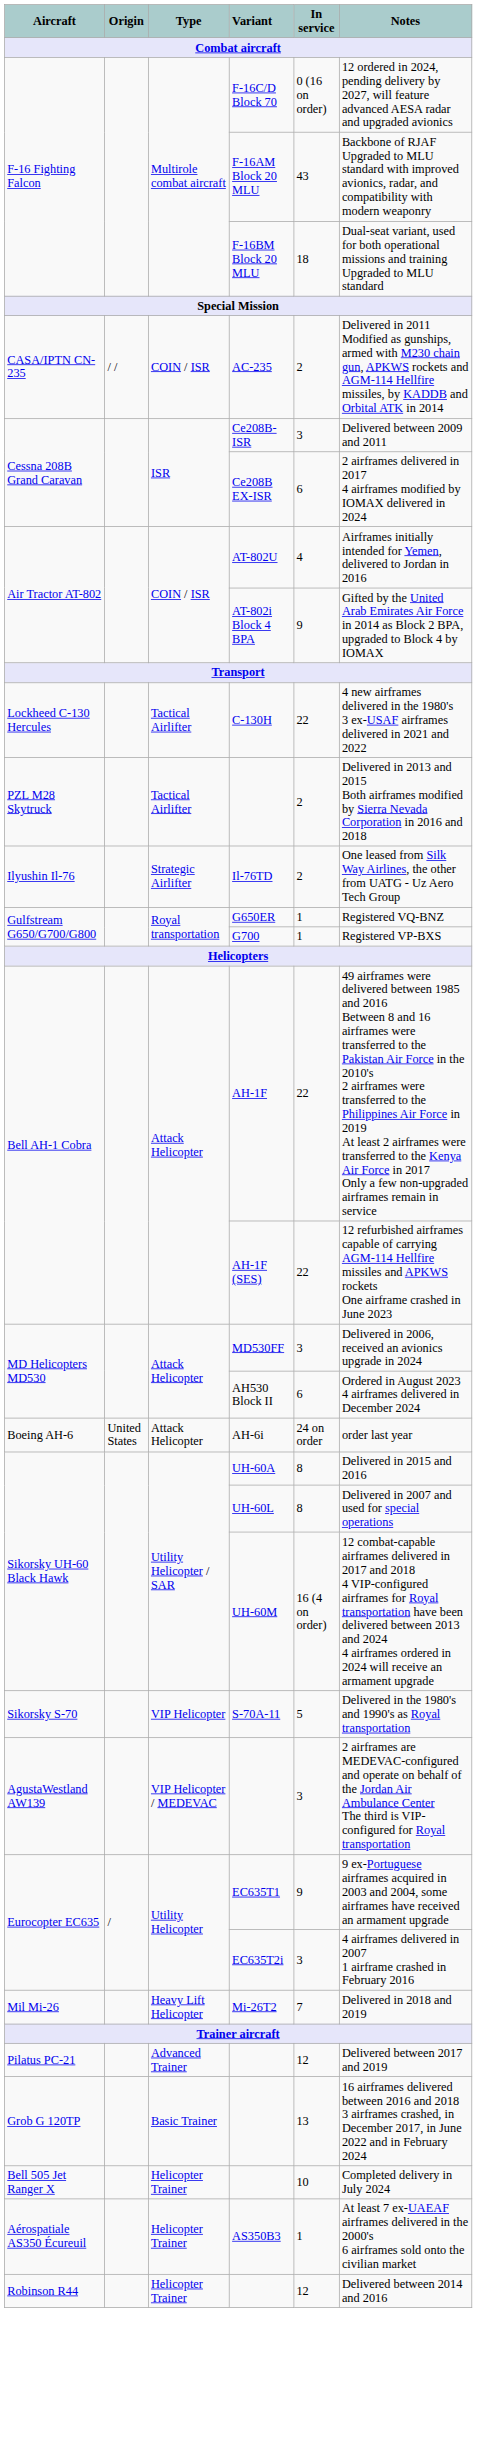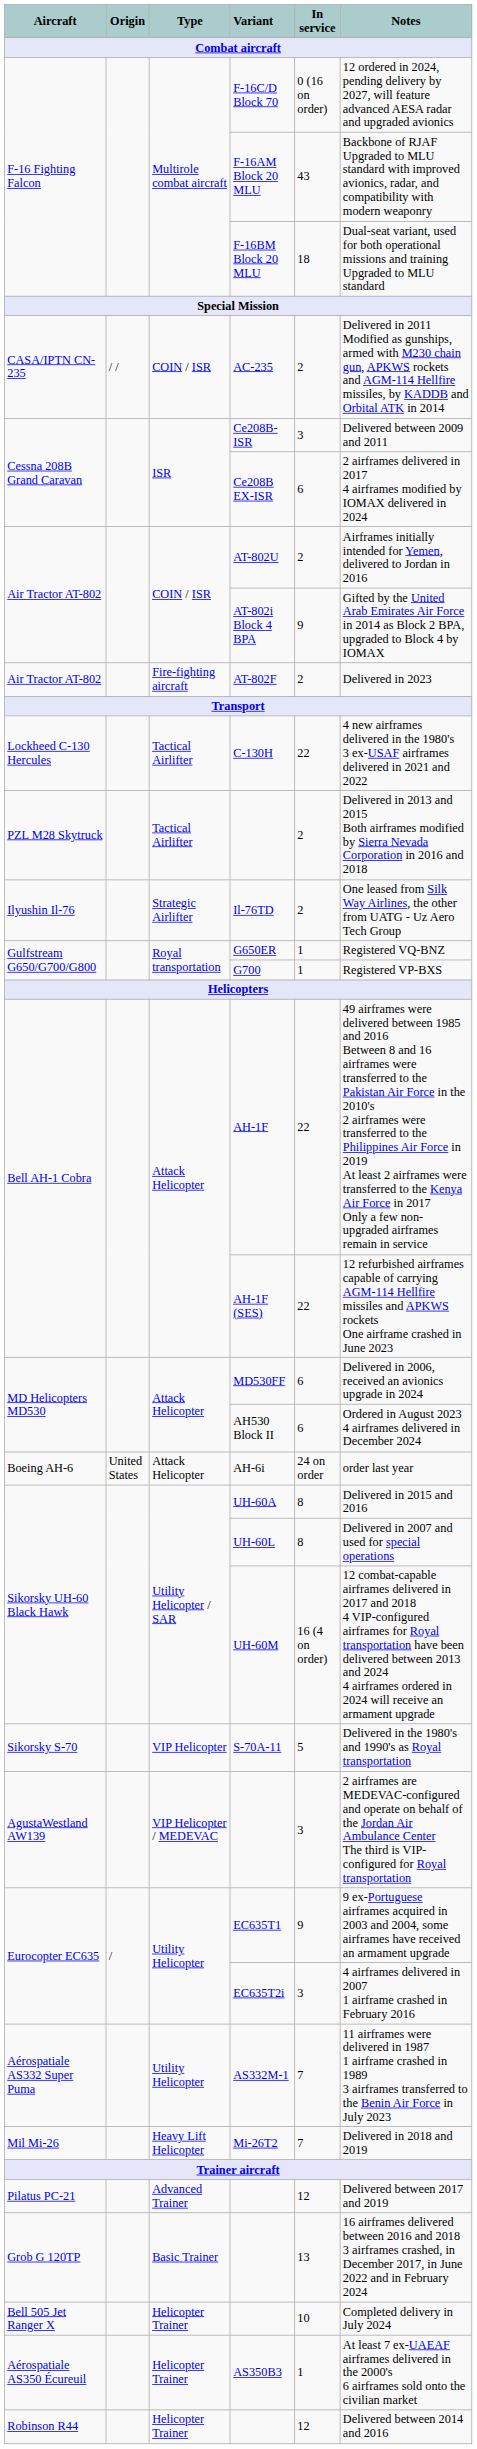(299, 557) 4 -> (300, 557) 2
+ row: (54, 679)
(299, 1347) 3 -> (300, 1380) 6
+ row: (40, 2075)
